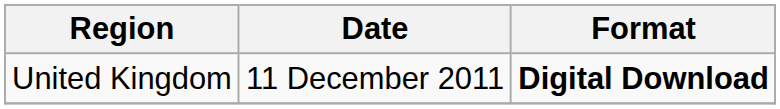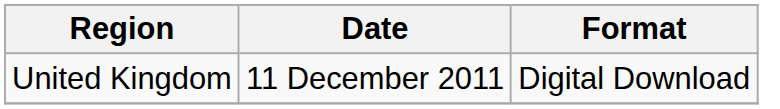(644, 77) bold -> (634, 77) normal
